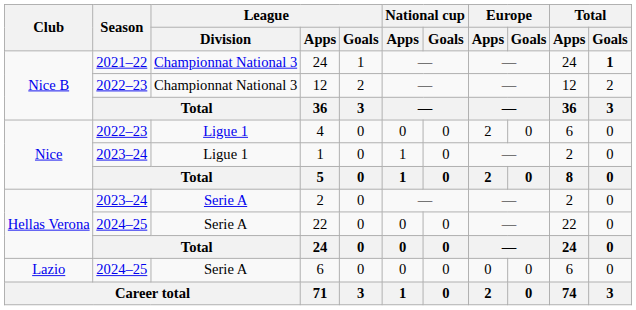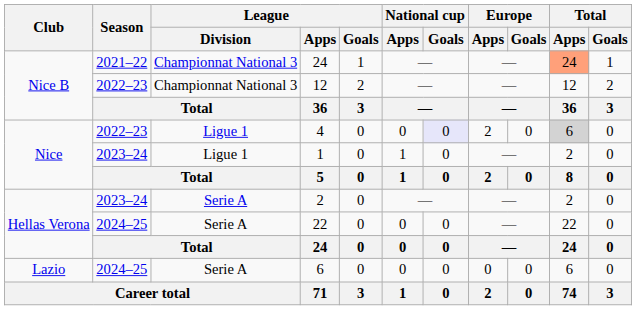(569, 62) no background -> (569, 62) lightsalmon background
(610, 62) bold -> (610, 62) normal
(446, 131) no background -> (446, 131) lavender background
(569, 131) no background -> (569, 131) lightgrey background
